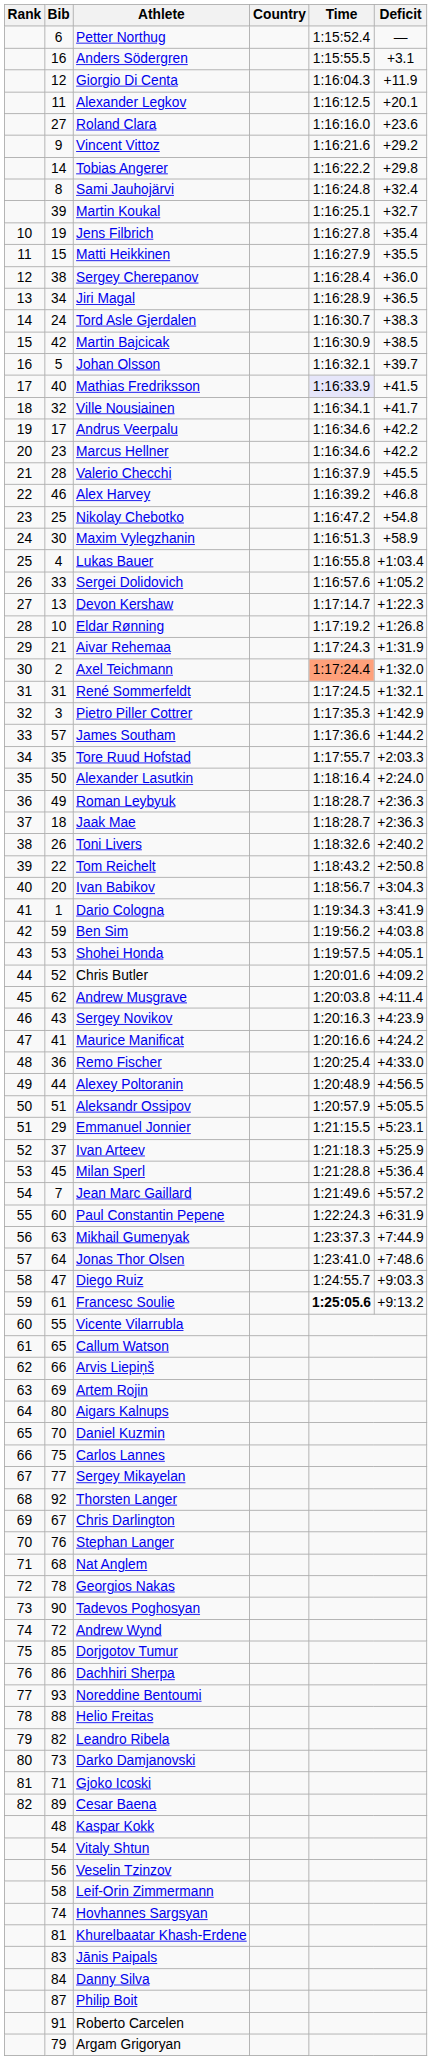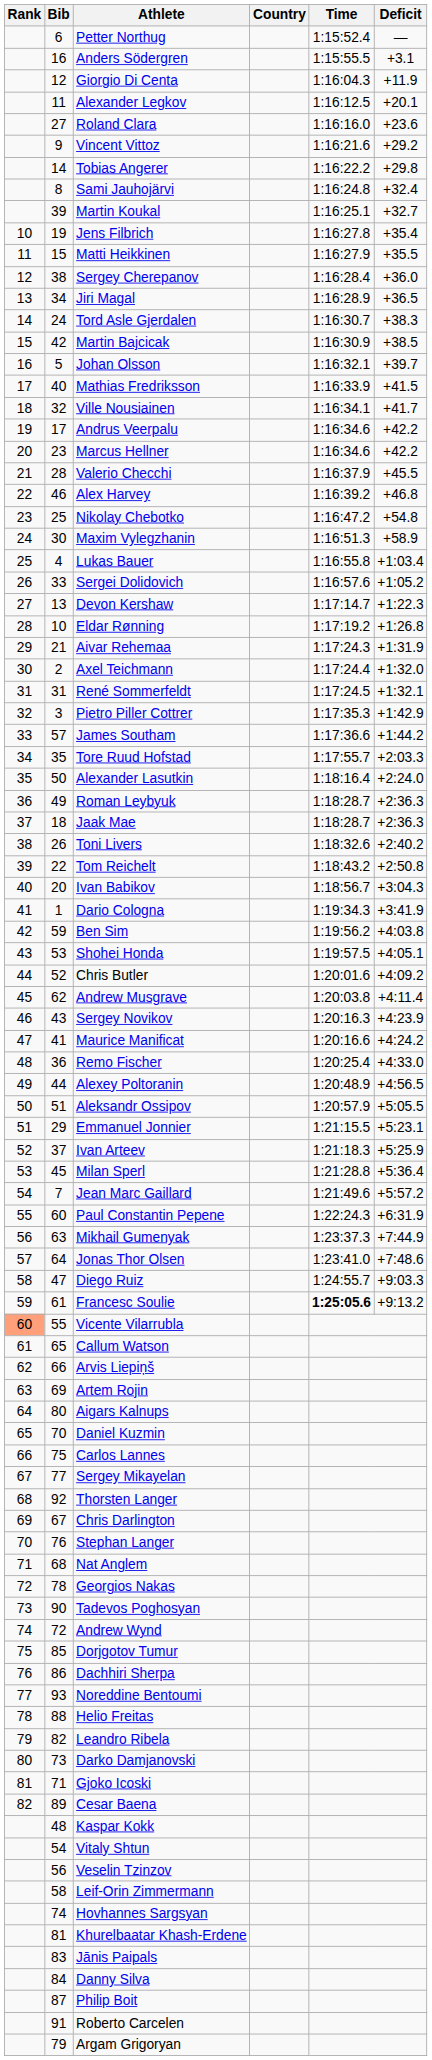(342, 386) lavender background -> (342, 386) no background
(342, 670) lightsalmon background -> (342, 670) no background
(24, 1324) no background -> (24, 1324) lightsalmon background
